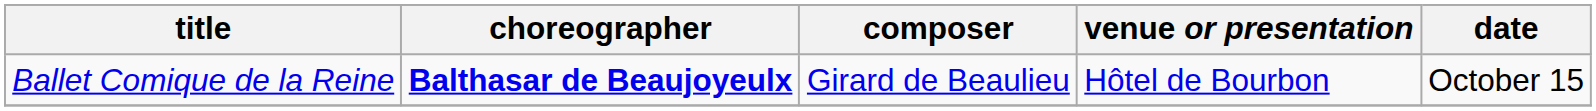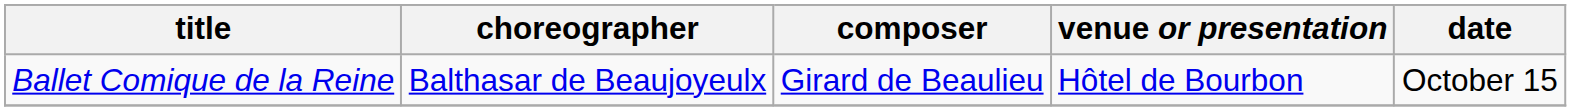(601, 79) bold -> (587, 79) normal
